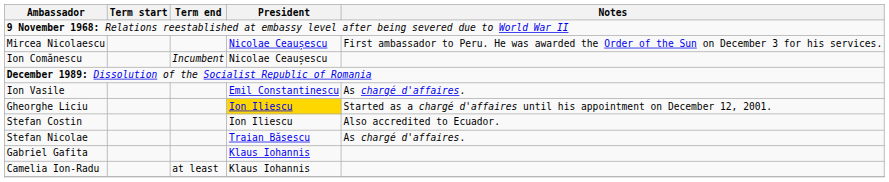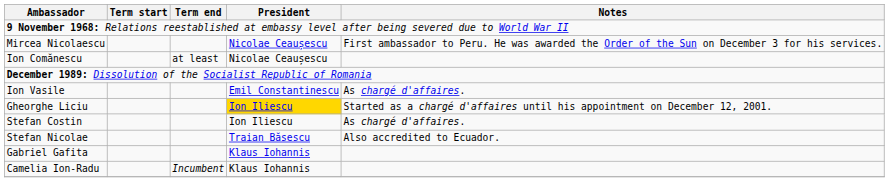(198, 59) Incumbent -> (195, 59) at least
(422, 122) Also accredited to Ecuador. -> (404, 122) As chargé d'affaires.
(404, 138) As chargé d'affaires. -> (422, 138) Also accredited to Ecuador.
(195, 169) at least -> (198, 169) Incumbent
